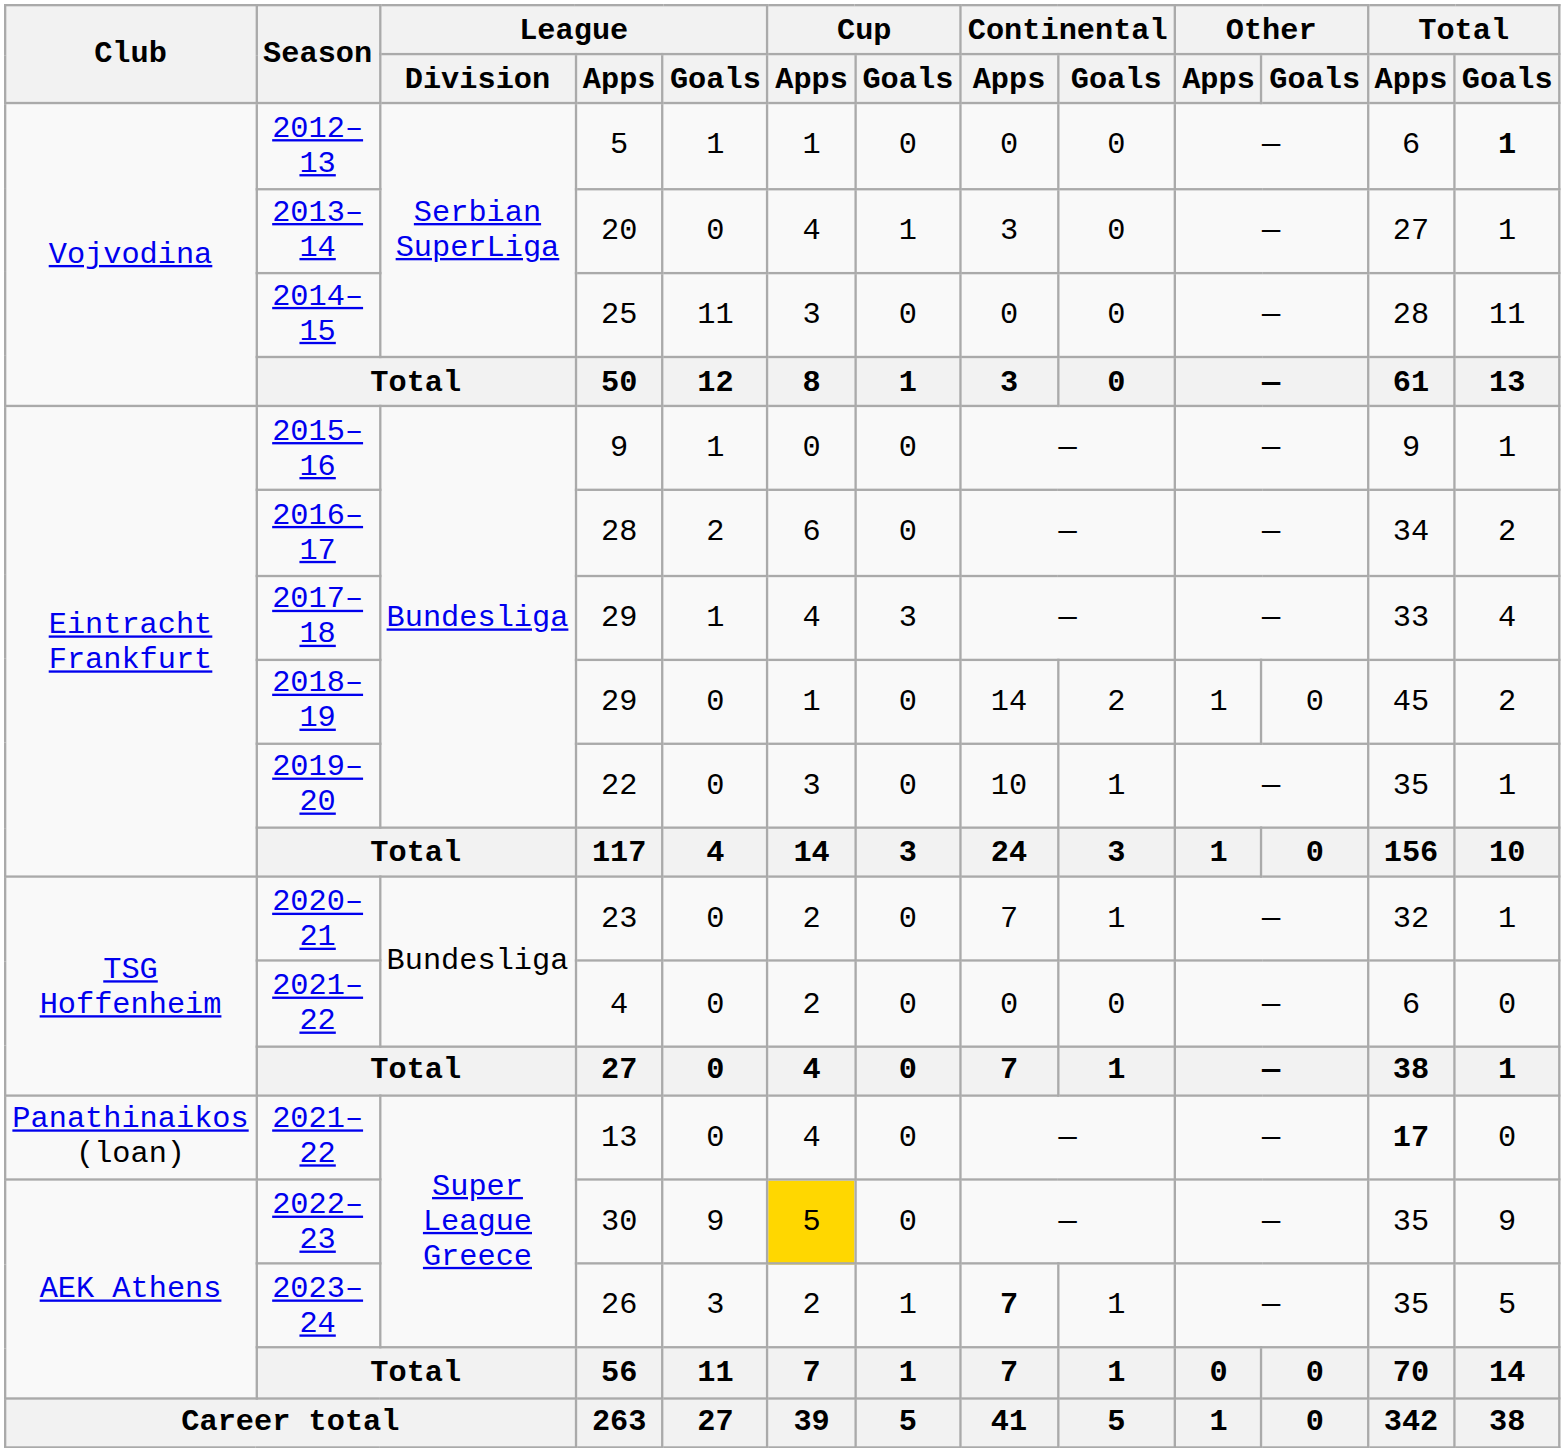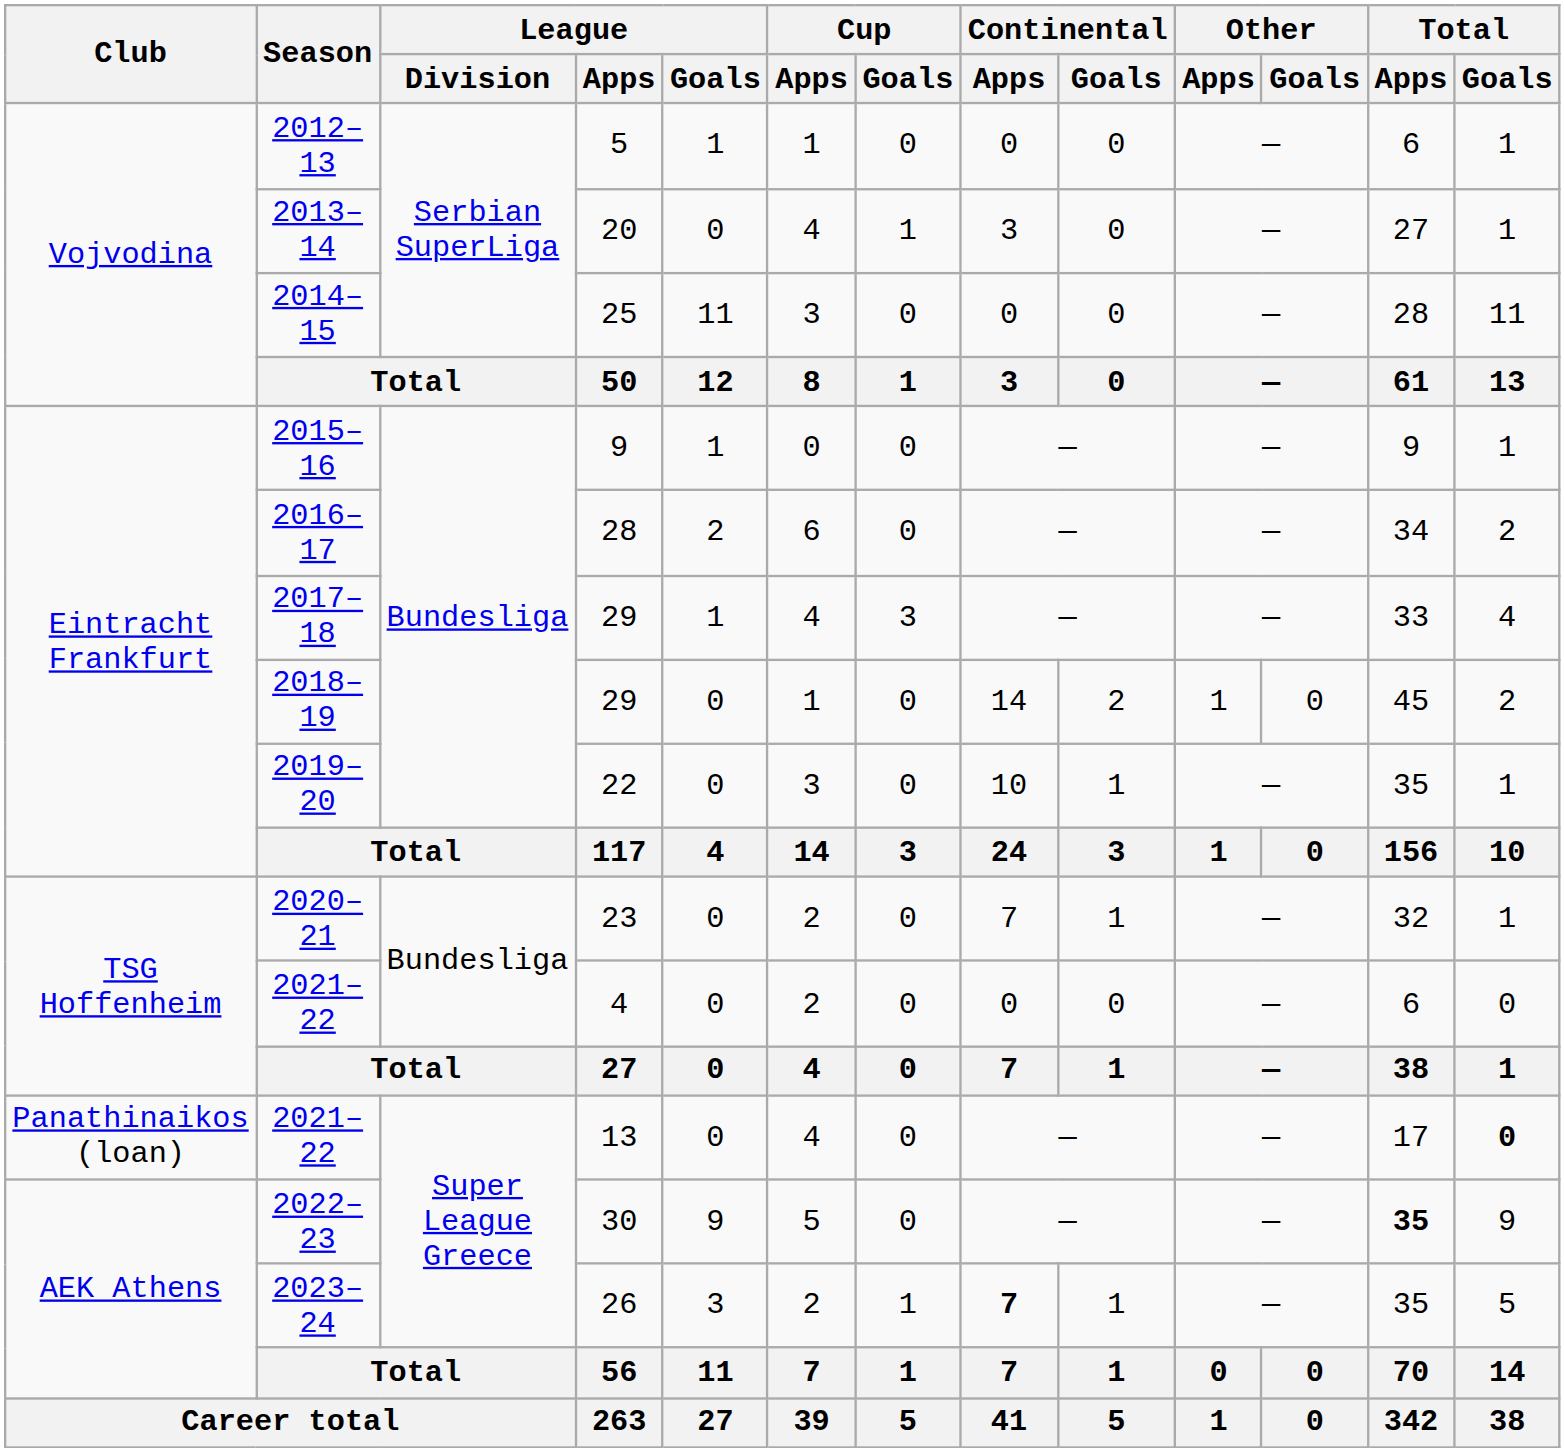(1507, 146) bold -> (1507, 146) normal
(1411, 1137) bold -> (1411, 1137) normal
(1507, 1137) normal -> (1507, 1137) bold
(812, 1222) gold background -> (812, 1222) no background
(1411, 1222) normal -> (1411, 1222) bold
